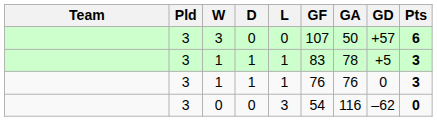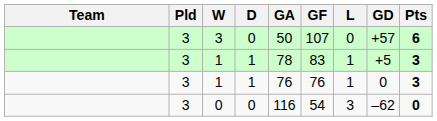columns swapped: (284, 15) <-> (350, 15)
